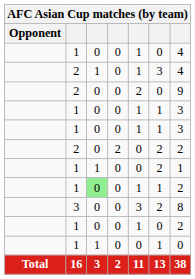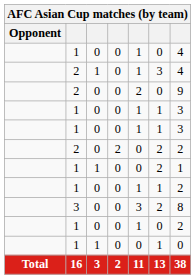(97, 187) lightgreen background -> (97, 187) no background
